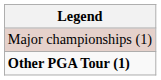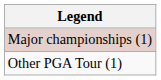(69, 63) bold -> (65, 63) normal
